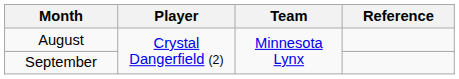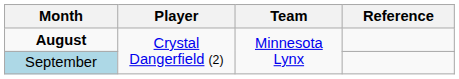(61, 40) normal -> (61, 40) bold
(61, 63) no background -> (61, 63) lightblue background
